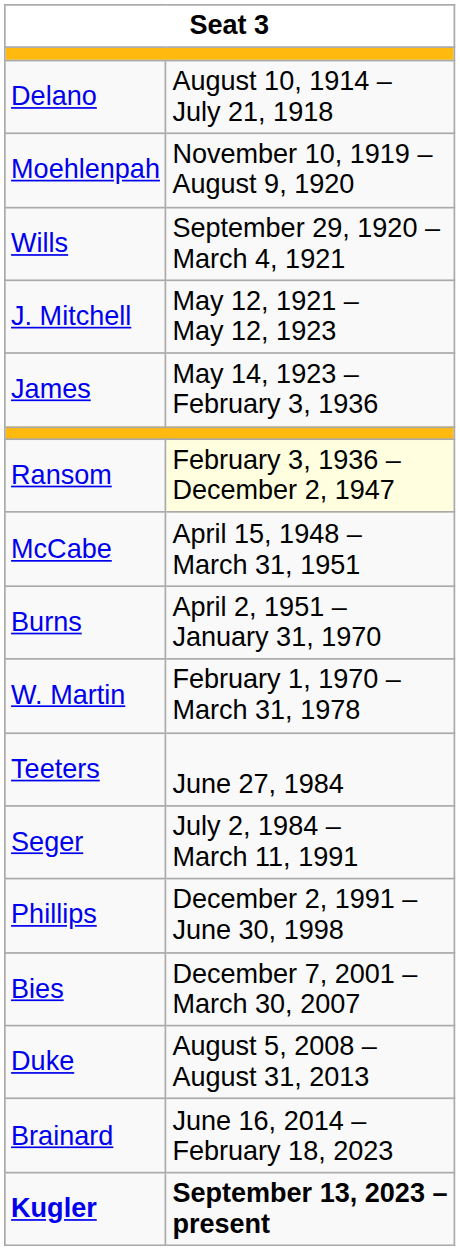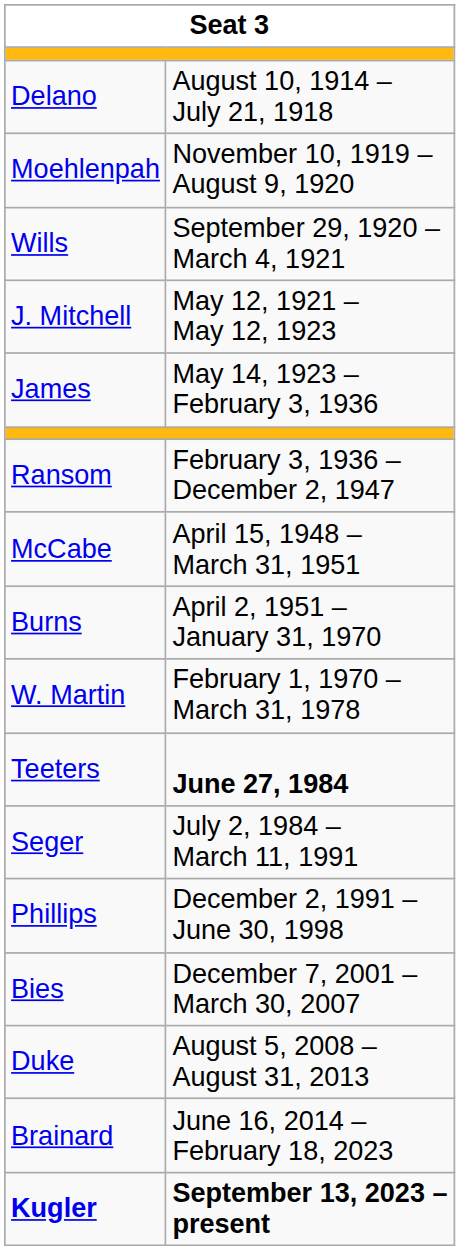(287, 475) lightyellow background -> (287, 475) no background
(258, 783) normal -> (260, 783) bold
